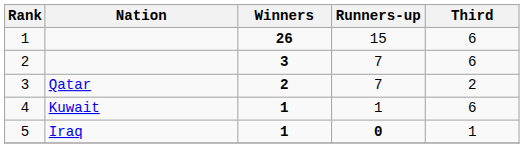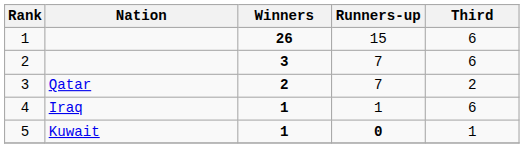(74, 108) Kuwait -> (66, 108) Iraq
(66, 132) Iraq -> (74, 132) Kuwait
